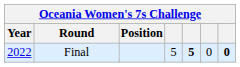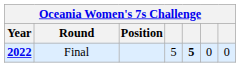(19, 52) normal -> (19, 52) bold
(227, 52) bold -> (227, 52) normal
